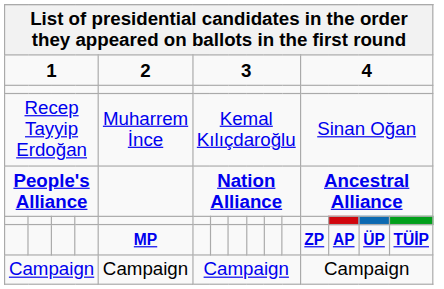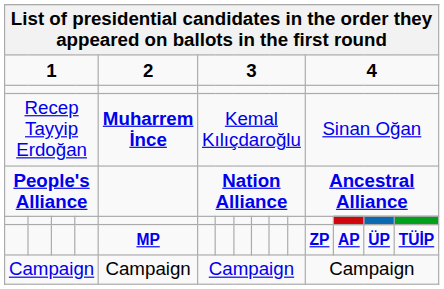(146, 129) normal -> (148, 129) bold
